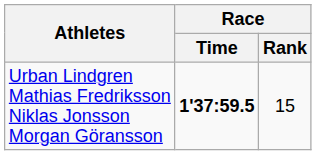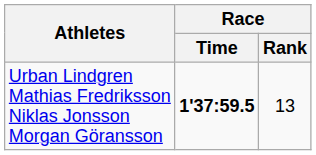(285, 106) 15 -> (285, 106) 13
